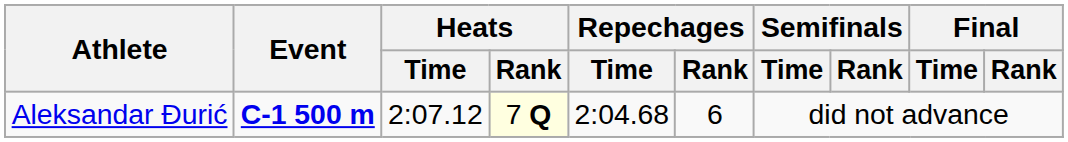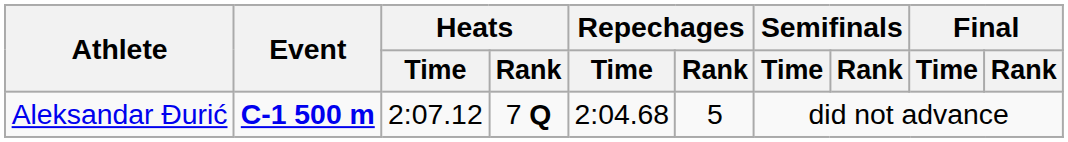(529, 115) lightyellow background -> (529, 115) no background
(715, 115) 6 -> (715, 115) 5
